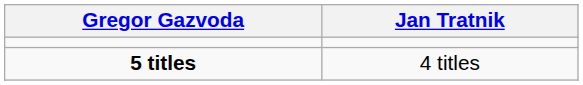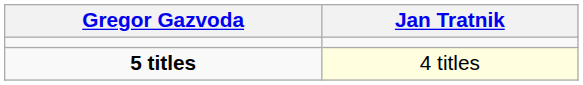(450, 63) no background -> (450, 63) lightyellow background
